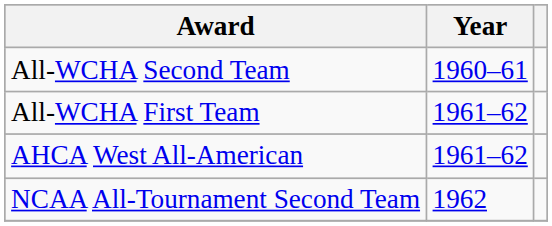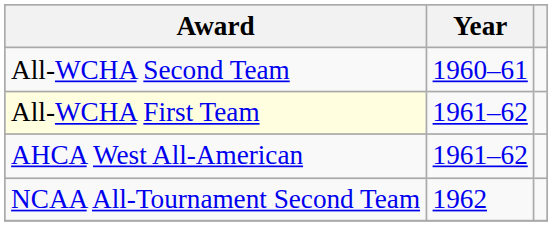(135, 112) no background -> (135, 112) lightyellow background
